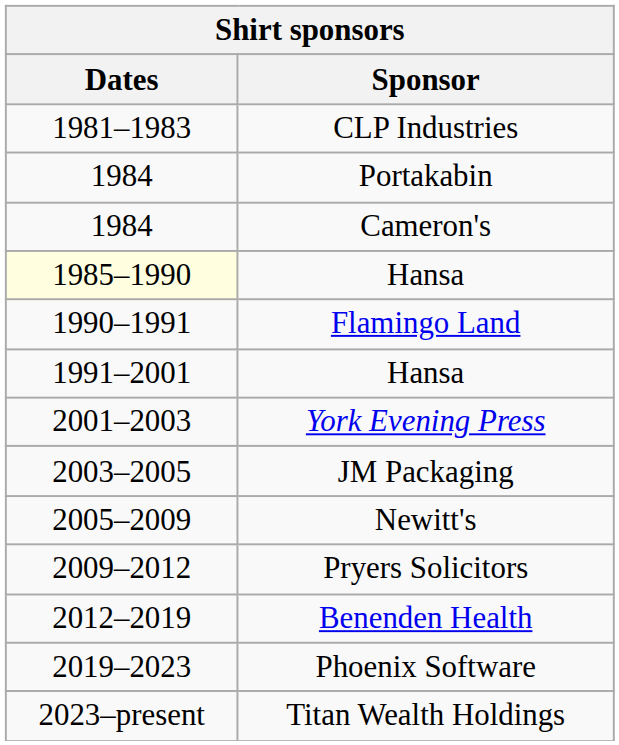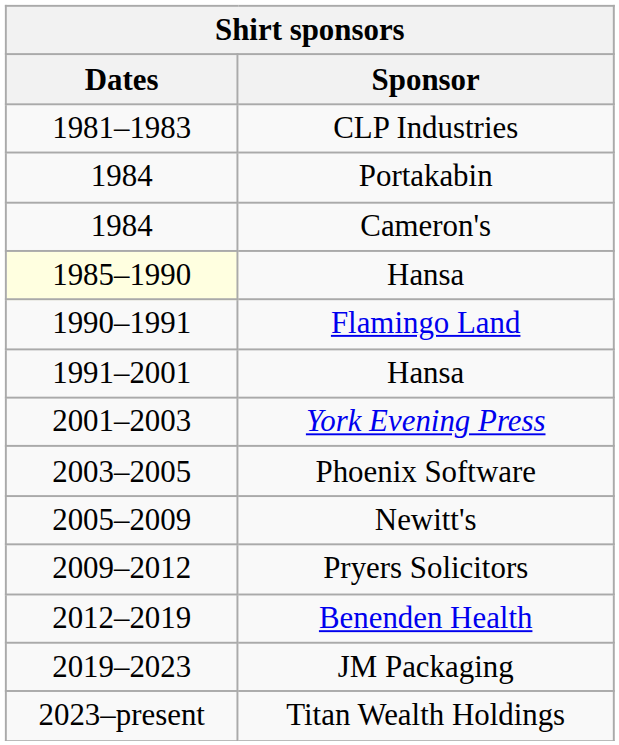(426, 470) JM Packaging -> (426, 470) Phoenix Software
(426, 666) Phoenix Software -> (426, 666) JM Packaging
